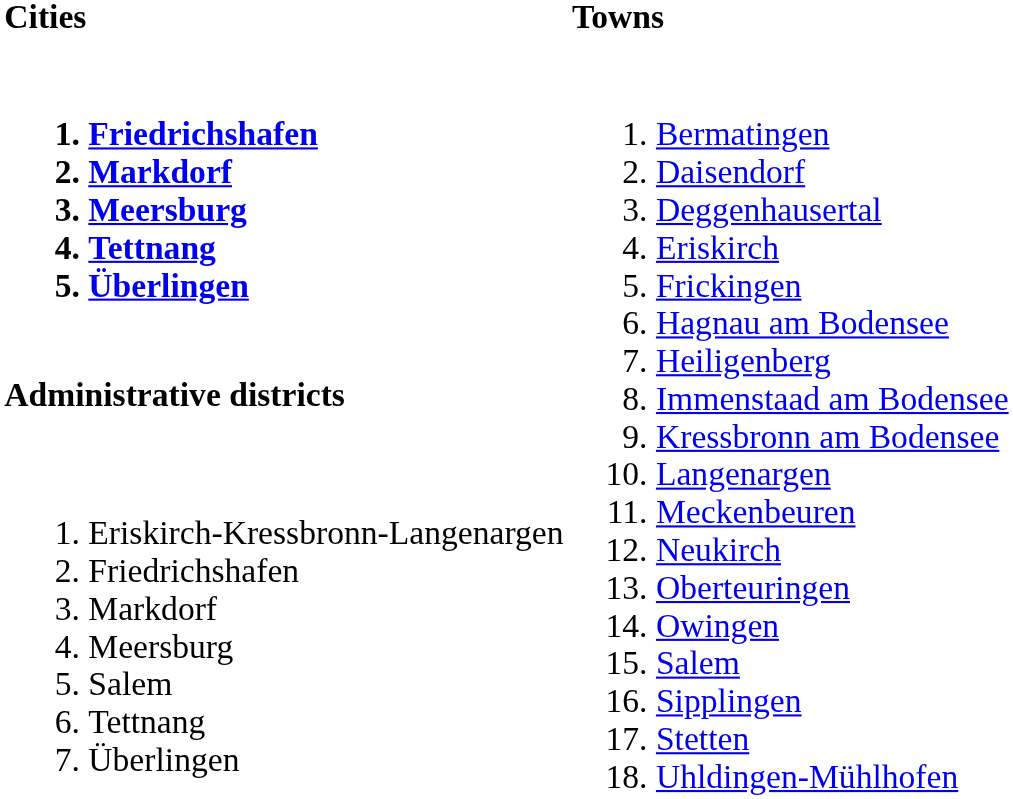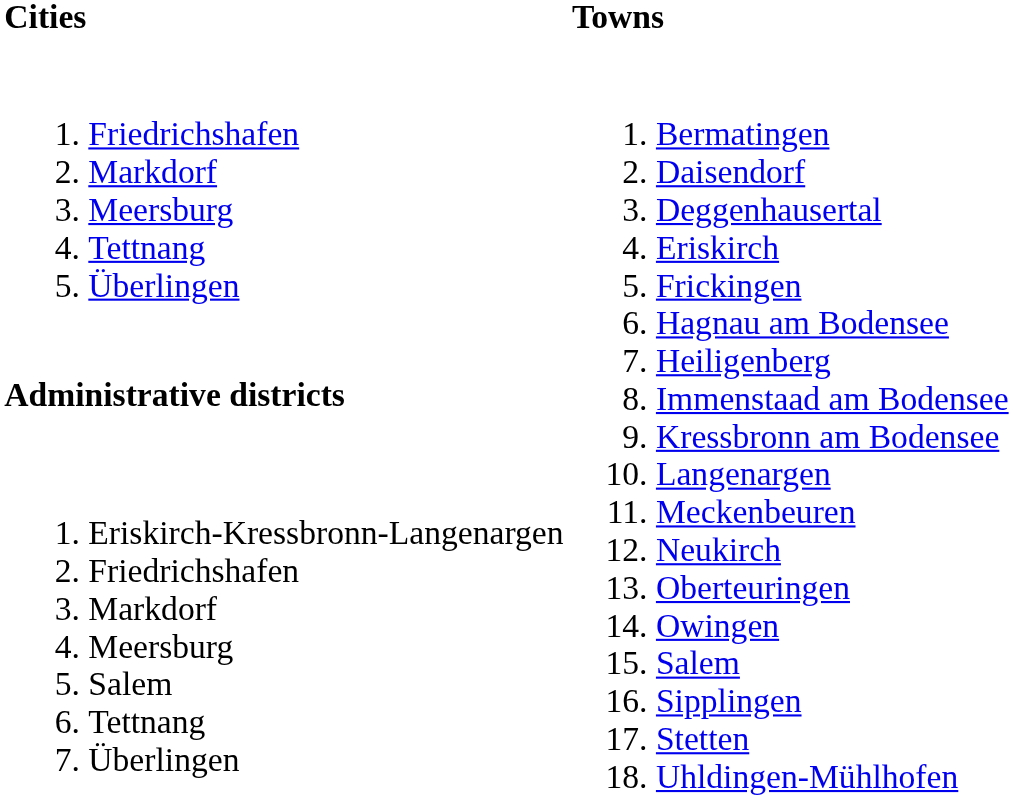(284, 210) bold -> (284, 210) normal
